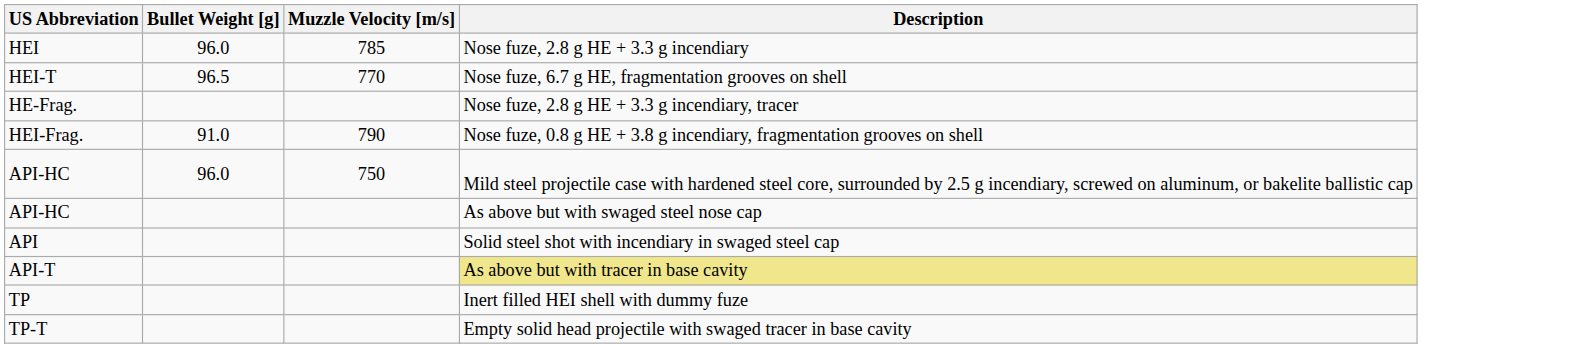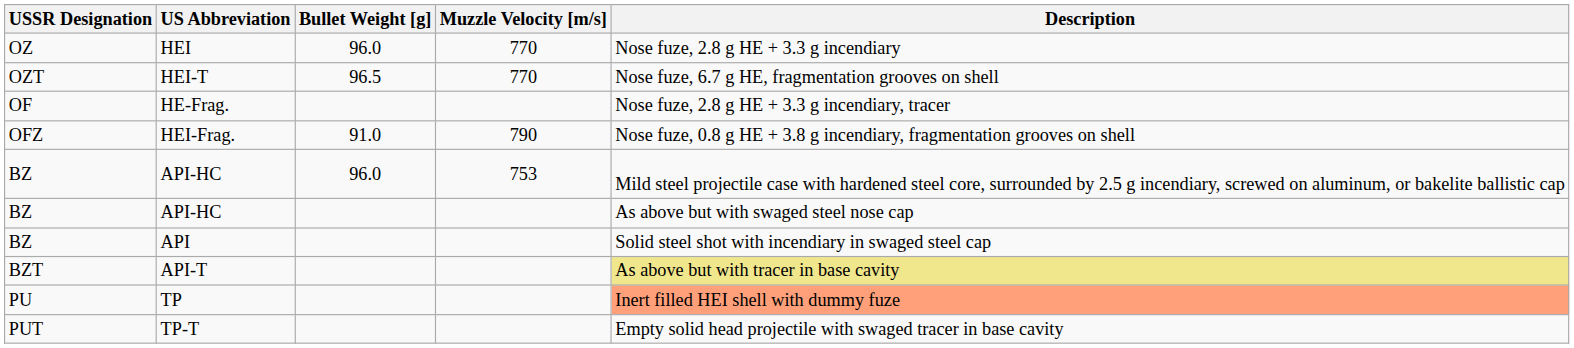+ column: (80, 18)
(371, 47) 785 -> (523, 47) 770
(371, 173) 750 -> (523, 173) 753
(606, 299) no background -> (758, 299) lightsalmon background
